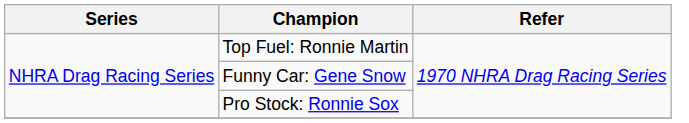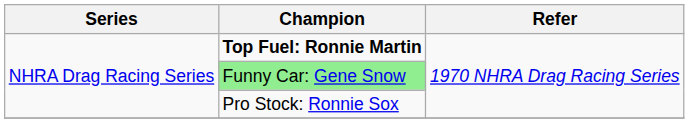(316, 47) normal -> (322, 47) bold
(314, 76) no background -> (314, 76) lightgreen background
